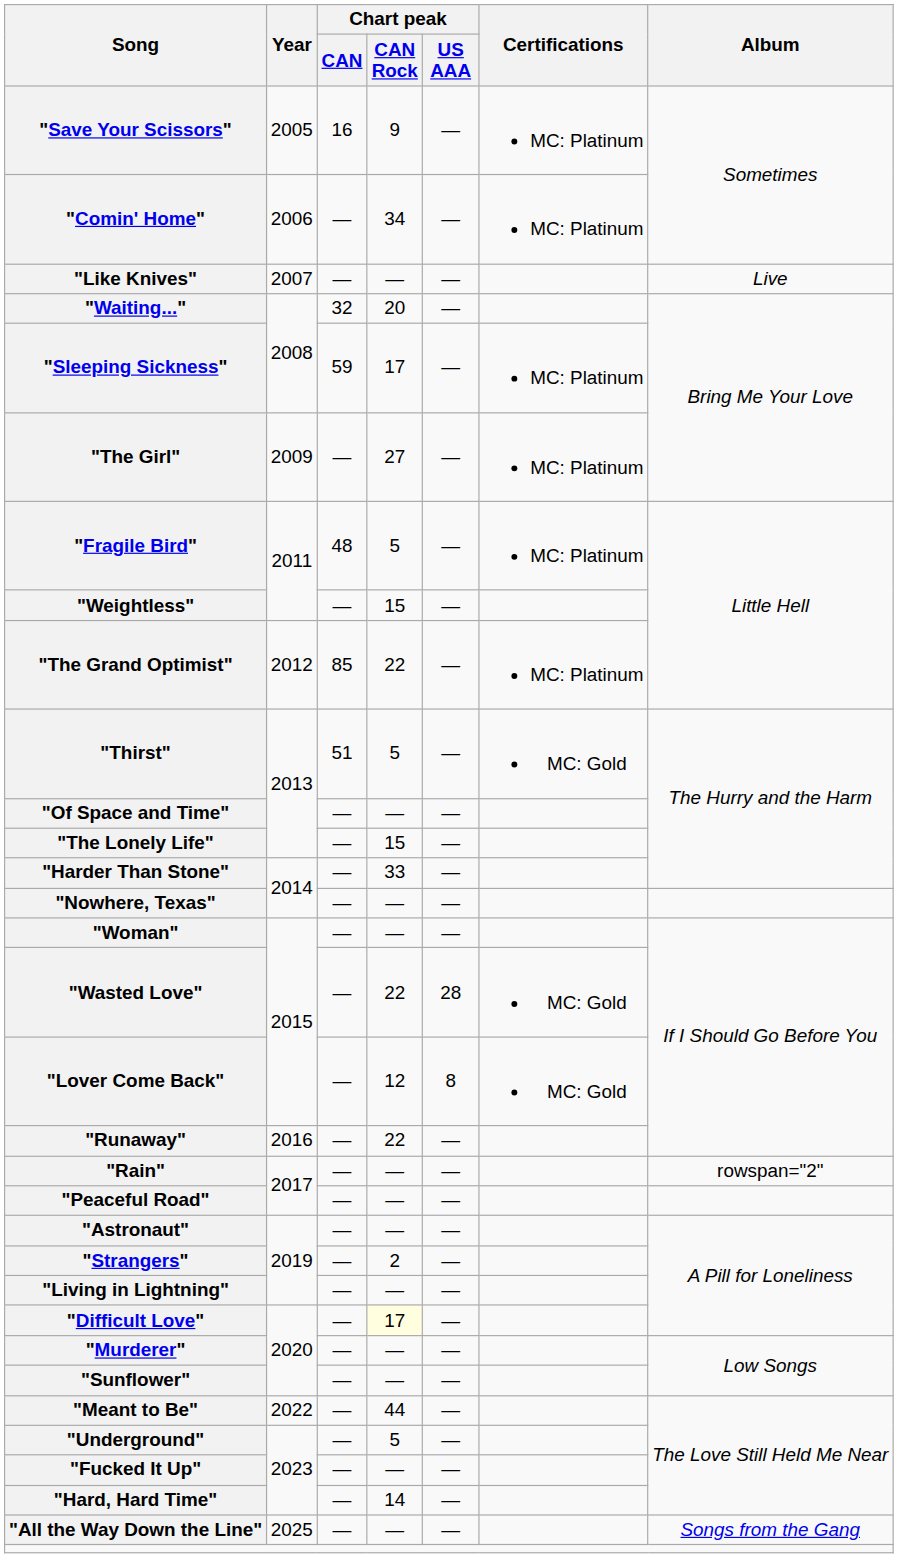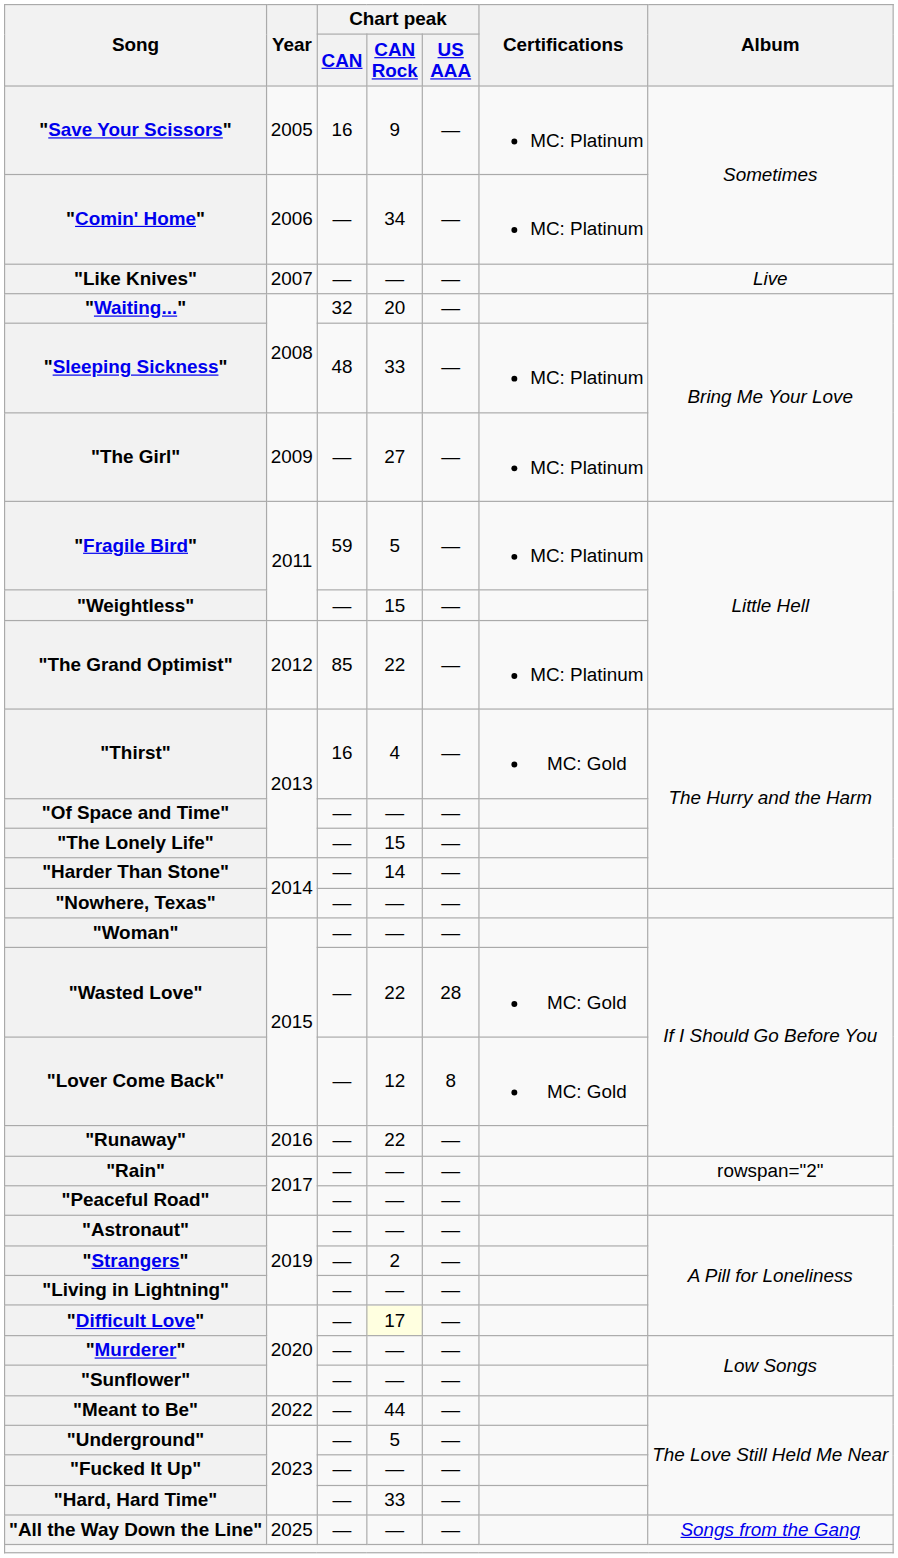(342, 367) 59 -> (342, 367) 48
(395, 367) 17 -> (395, 367) 33
(342, 545) 48 -> (342, 545) 59
(342, 753) 51 -> (342, 753) 16
(395, 753) 5 -> (395, 753) 4
(395, 872) 33 -> (395, 872) 14
(395, 1499) 14 -> (395, 1499) 33
